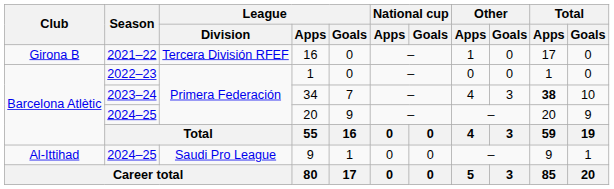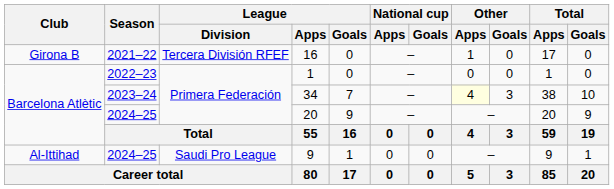(470, 94) no background -> (470, 94) lightyellow background
(549, 94) bold -> (549, 94) normal
